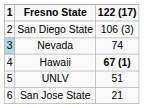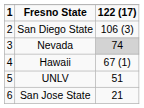(10, 46) lightblue background -> (10, 46) no background
(117, 46) no background -> (117, 46) lightgrey background
(117, 62) bold -> (117, 62) normal
